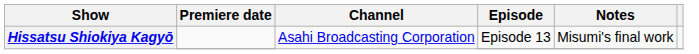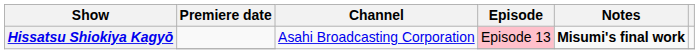(516, 37) no background -> (516, 37) pink background
(615, 37) normal -> (621, 37) bold
